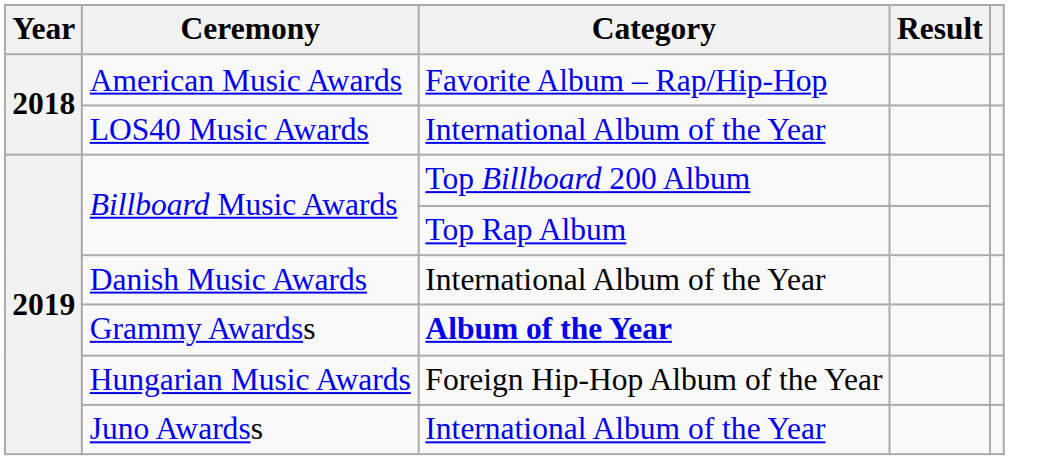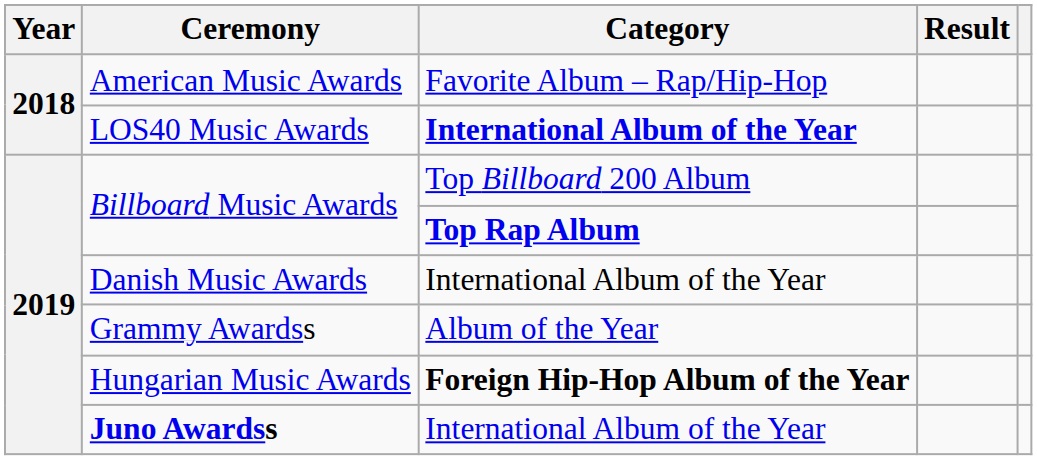(625, 129) normal -> (641, 129) bold
(526, 229) normal -> (533, 229) bold
(549, 329) bold -> (542, 329) normal
(654, 379) normal -> (667, 379) bold
(176, 429) normal -> (184, 429) bold
